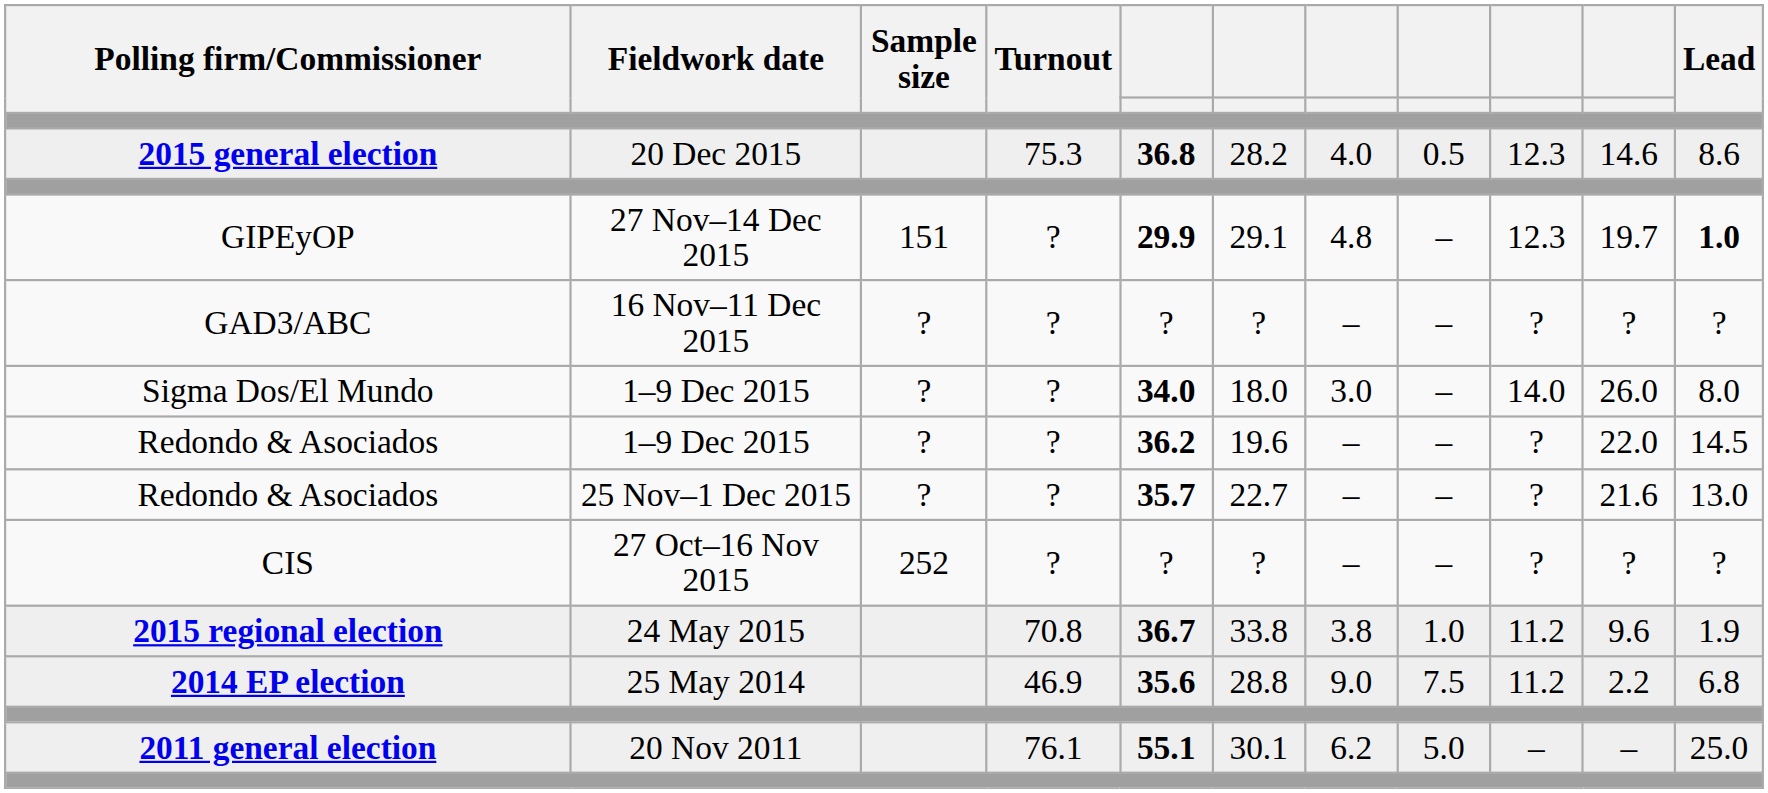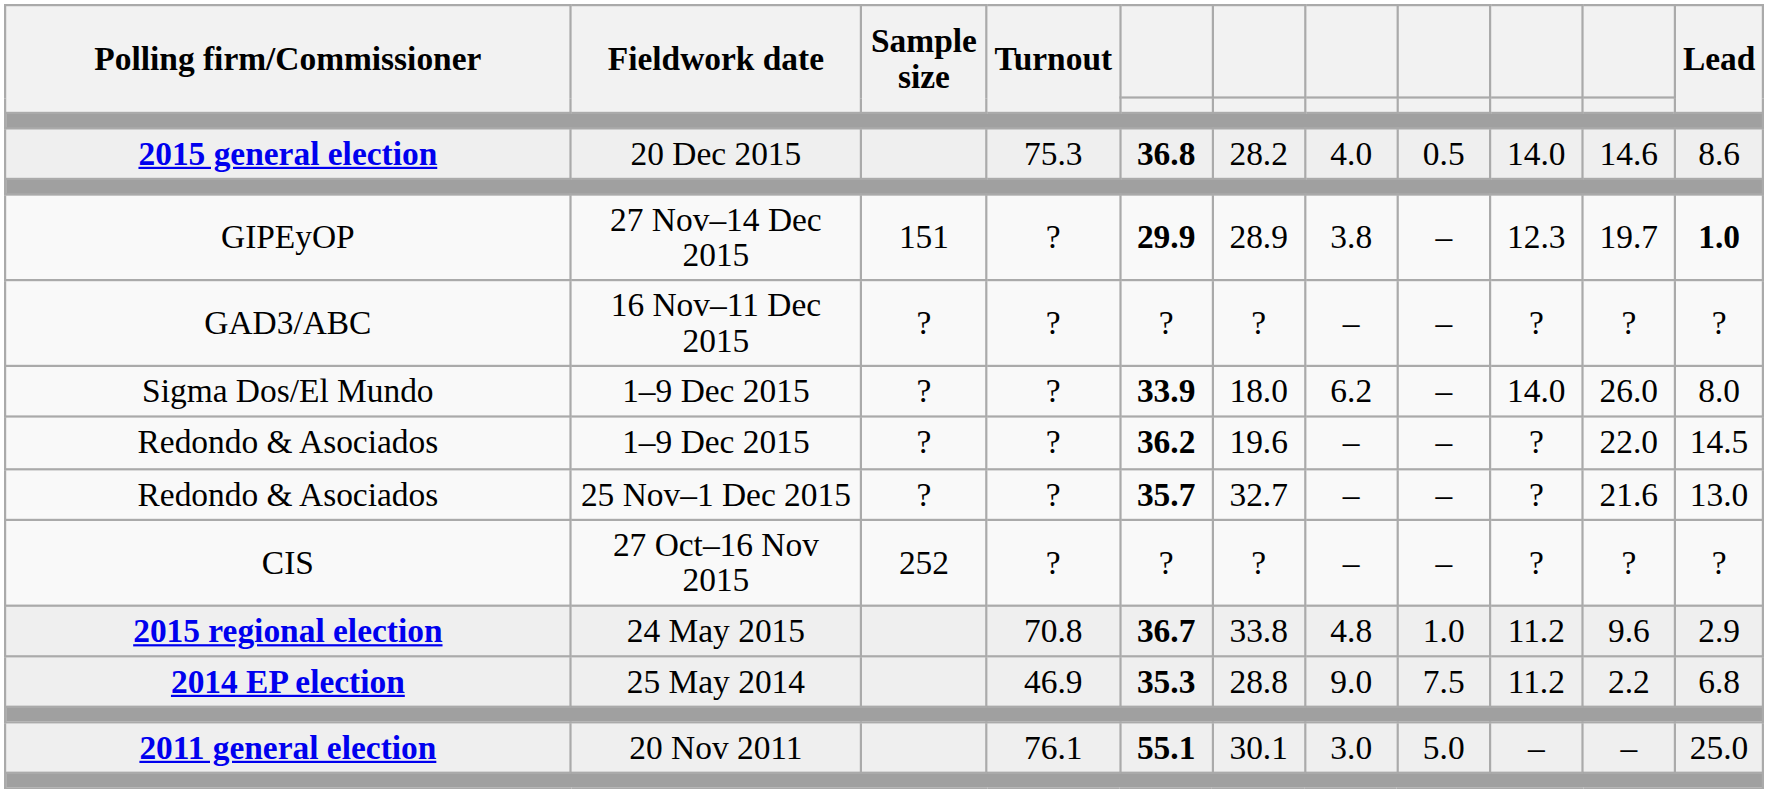(1536, 153) 12.3 -> (1536, 153) 14.0
(1259, 237) 29.1 -> (1259, 237) 28.9
(1351, 237) 4.8 -> (1351, 237) 3.8
(1166, 391) 34.0 -> (1166, 391) 33.9
(1351, 391) 3.0 -> (1351, 391) 6.2
(1259, 493) 22.7 -> (1259, 493) 32.7
(1351, 629) 3.8 -> (1351, 629) 4.8
(1719, 629) 1.9 -> (1719, 629) 2.9
(1166, 680) 35.6 -> (1166, 680) 35.3
(1351, 746) 6.2 -> (1351, 746) 3.0
